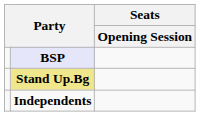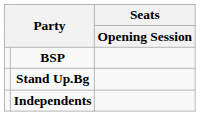(53, 57) lavender background -> (53, 57) no background
(53, 79) khaki background -> (53, 79) no background
